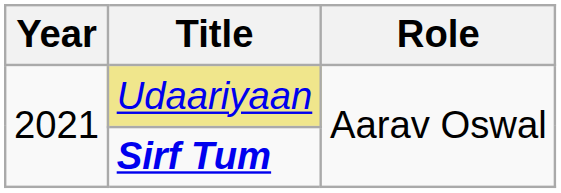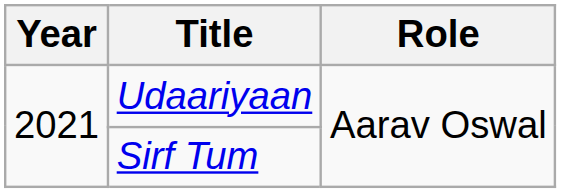(214, 95) khaki background -> (214, 95) no background
(194, 156) bold -> (188, 156) normal
